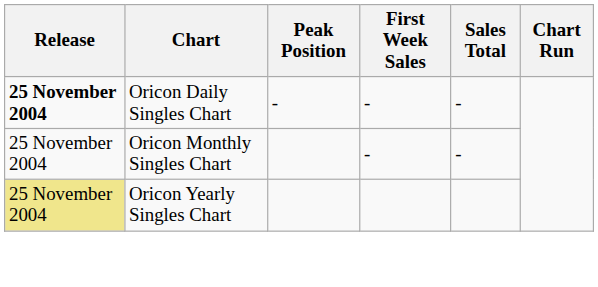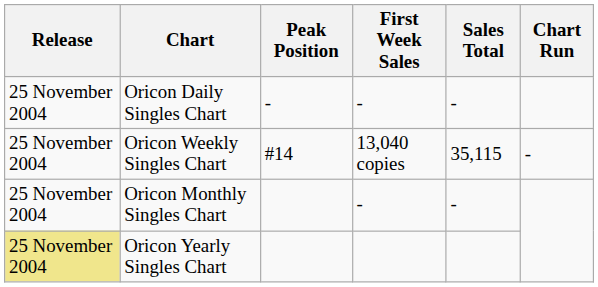(63, 102) bold -> (61, 102) normal
+ row: (181, 153)
